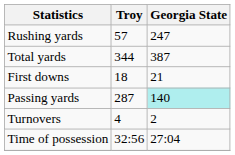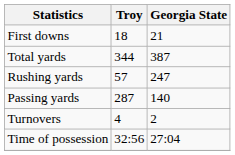rows swapped: (38, 77) <-> (45, 35)
(160, 98) paleturquoise background -> (160, 98) no background
